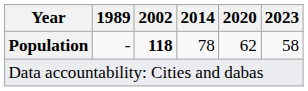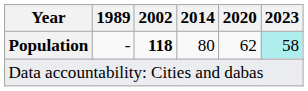(206, 45) 78 -> (206, 45) 80
(290, 45) no background -> (290, 45) paleturquoise background
